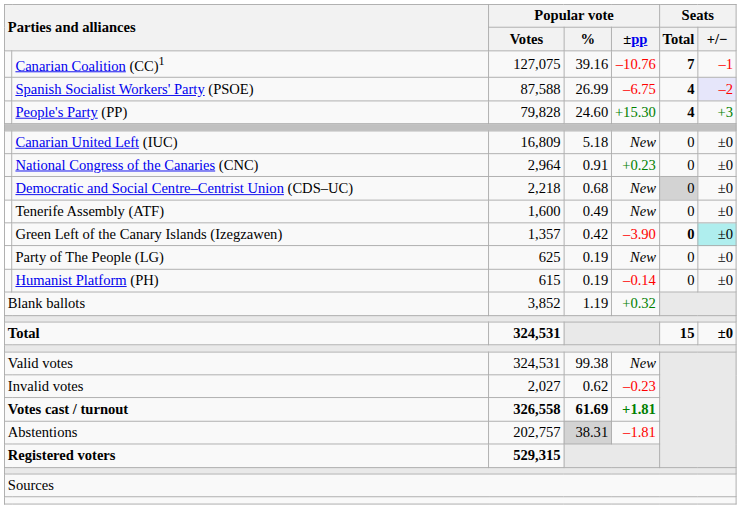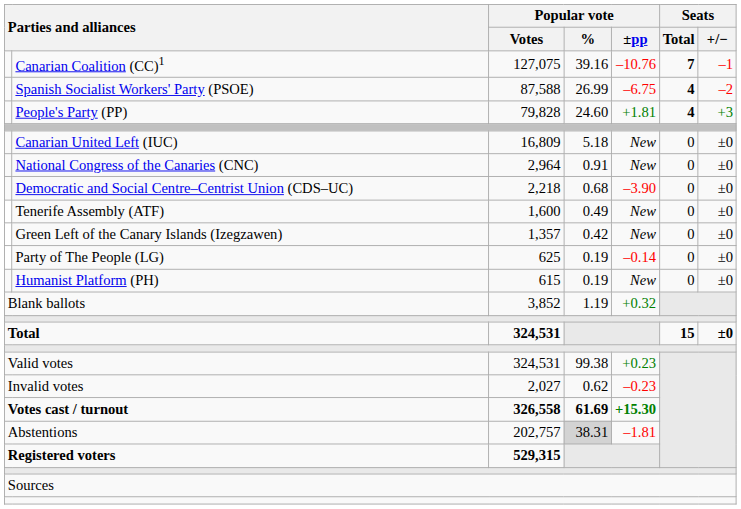(726, 89) lavender background -> (726, 89) no background
(635, 112) +15.30 -> (639, 112) +1.81
(639, 165) +0.23 -> (643, 165) New
(643, 188) New -> (640, 188) –3.90
(691, 188) lightgrey background -> (691, 188) no background
(639, 234) –3.90 -> (643, 234) New
(691, 234) bold -> (691, 234) normal
(725, 234) paleturquoise background -> (725, 234) no background
(643, 257) New -> (640, 257) –0.14
(639, 280) –0.14 -> (643, 280) New
(643, 363) New -> (639, 363) +0.23
(639, 409) +1.81 -> (635, 409) +15.30
